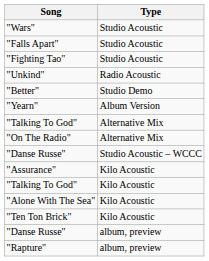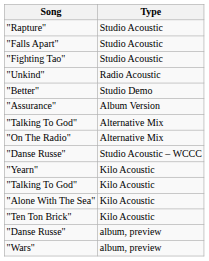(21, 28) "Wars" -> (26, 28) "Rapture"
(22, 106) "Yearn" -> (31, 106) "Assurance"
(31, 169) "Assurance" -> (22, 169) "Yearn"
(26, 248) "Rapture" -> (21, 248) "Wars"
